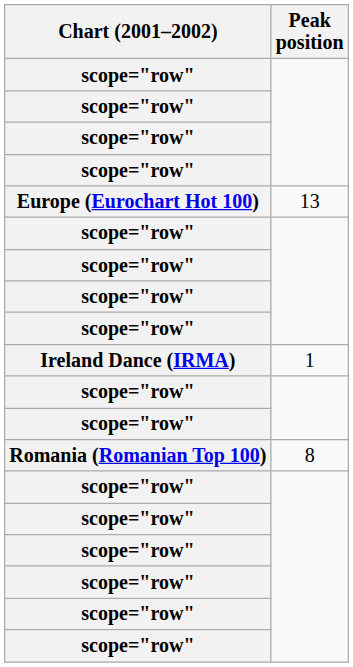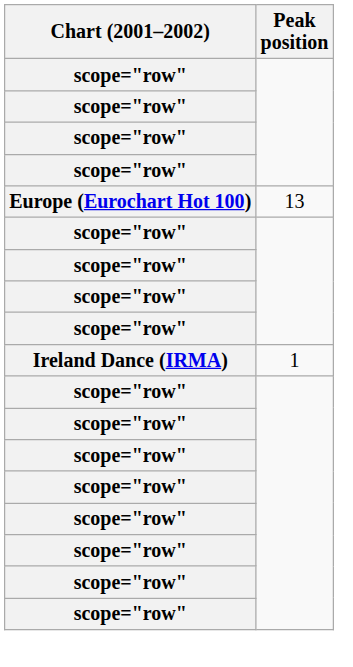- row: (138, 455)
